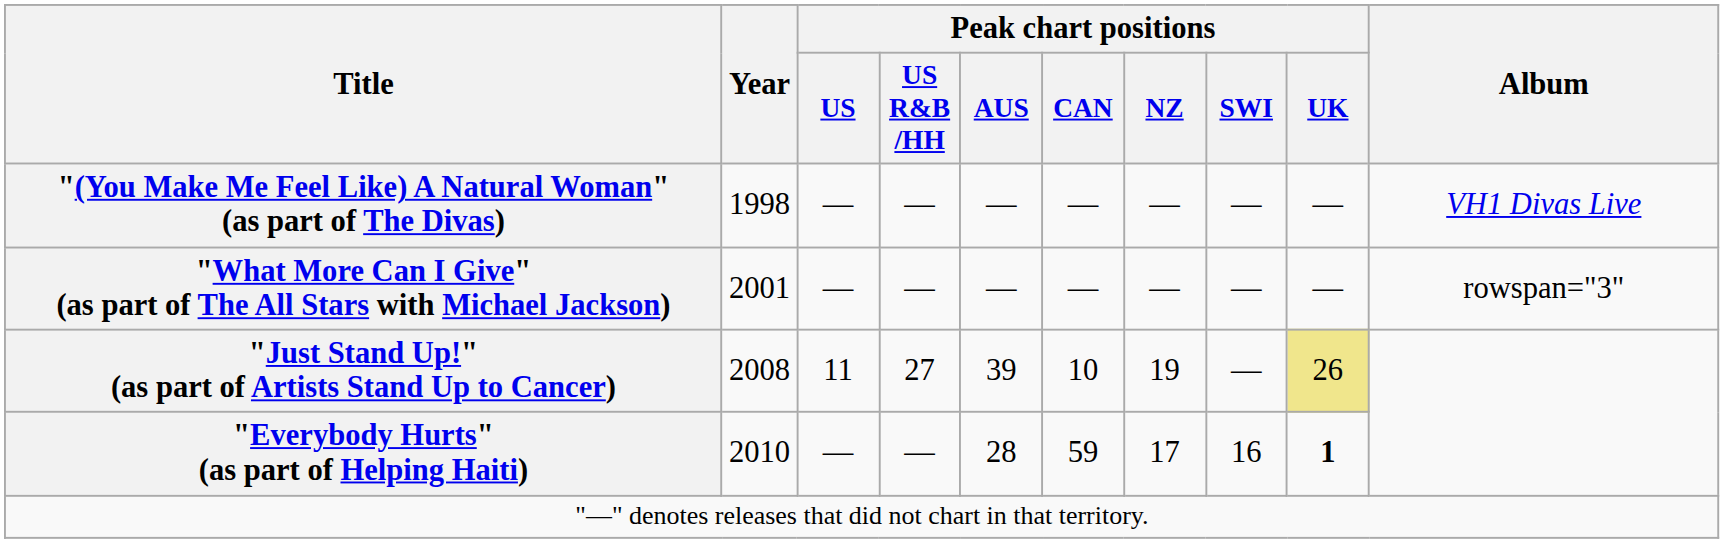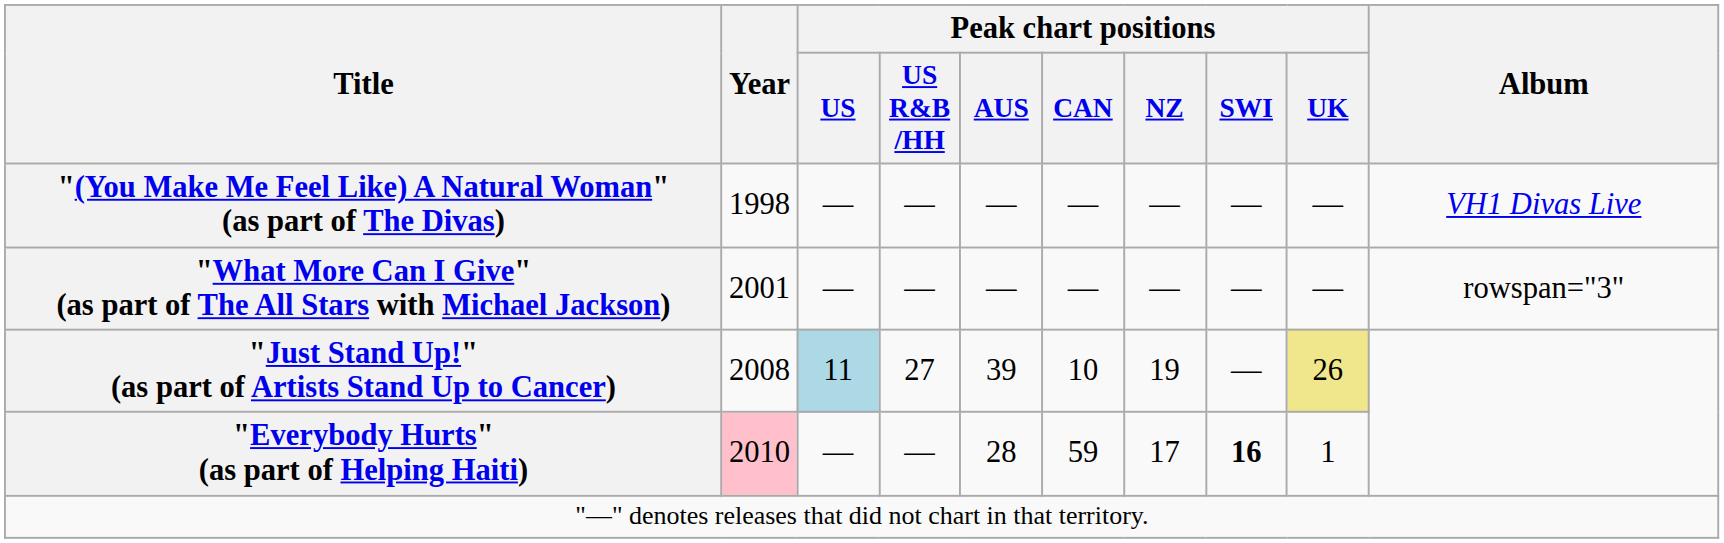(838, 370) no background -> (838, 370) lightblue background
(760, 453) no background -> (760, 453) pink background
(1246, 453) normal -> (1246, 453) bold
(1328, 453) bold -> (1328, 453) normal
